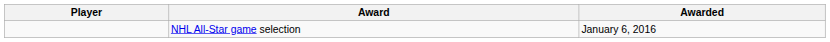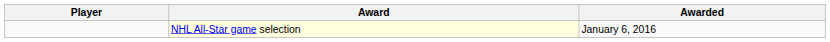(236, 29) no background -> (236, 29) lightyellow background
